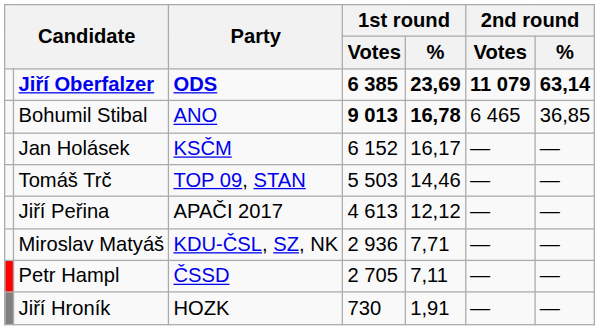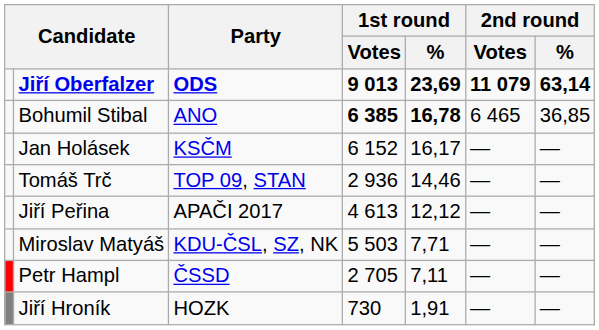(373, 84) 6 385 -> (373, 84) 9 013
(373, 116) 9 013 -> (373, 116) 6 385
(373, 180) 5 503 -> (373, 180) 2 936
(373, 244) 2 936 -> (373, 244) 5 503
